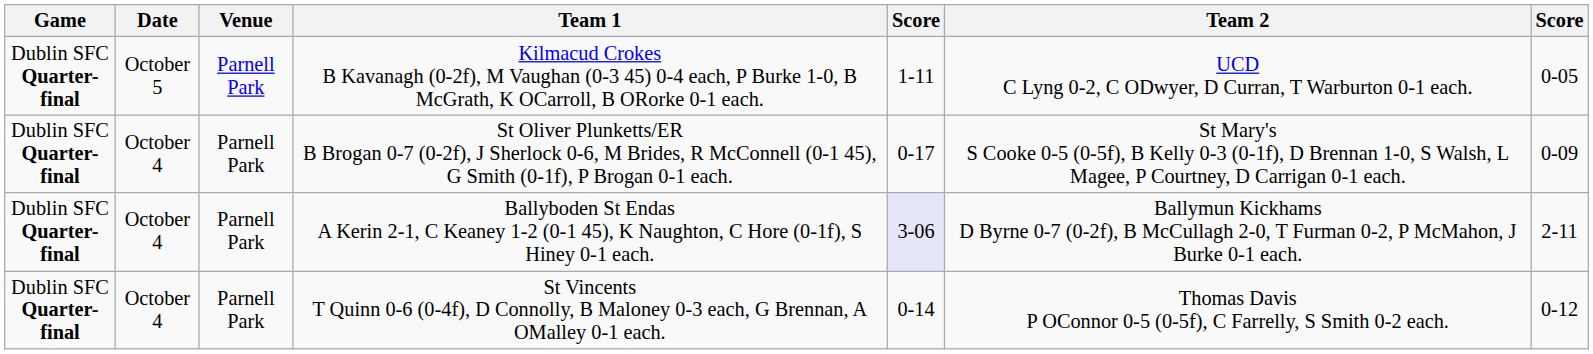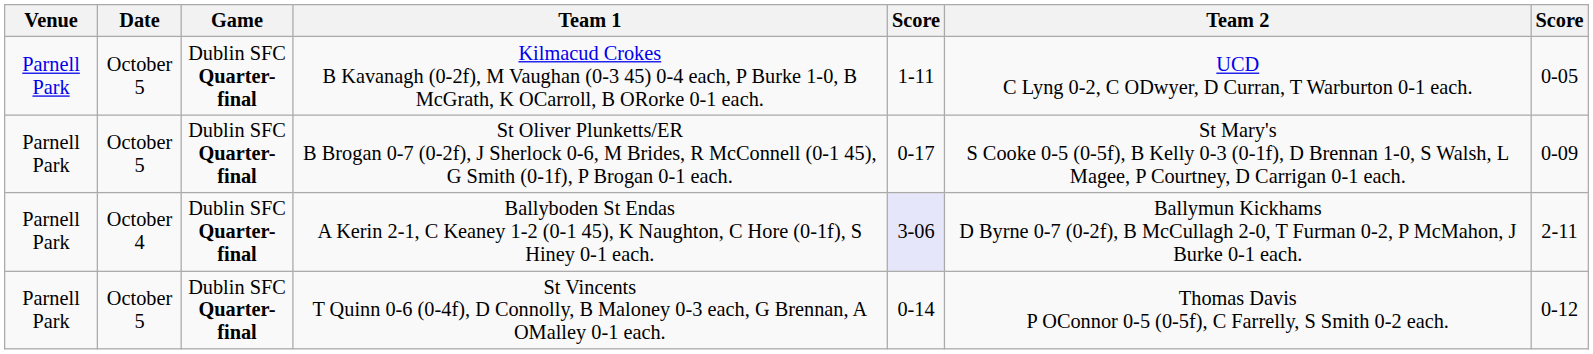columns swapped: (60, 20) <-> (246, 20)
(157, 153) October 4 -> (140, 153) October 5
(157, 309) October 4 -> (140, 309) October 5
